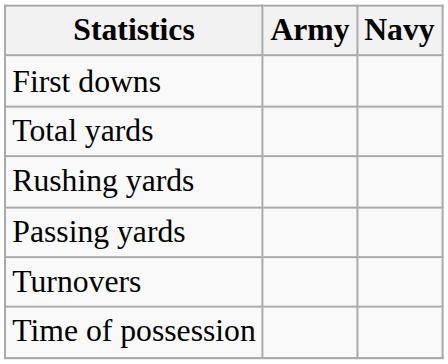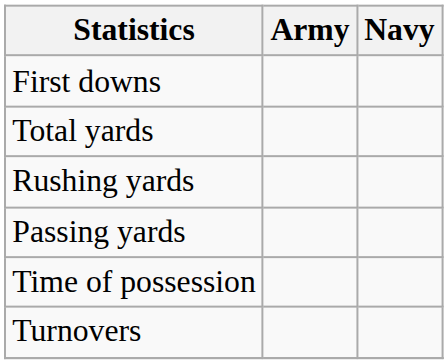rows swapped: (77, 281) <-> (134, 331)
